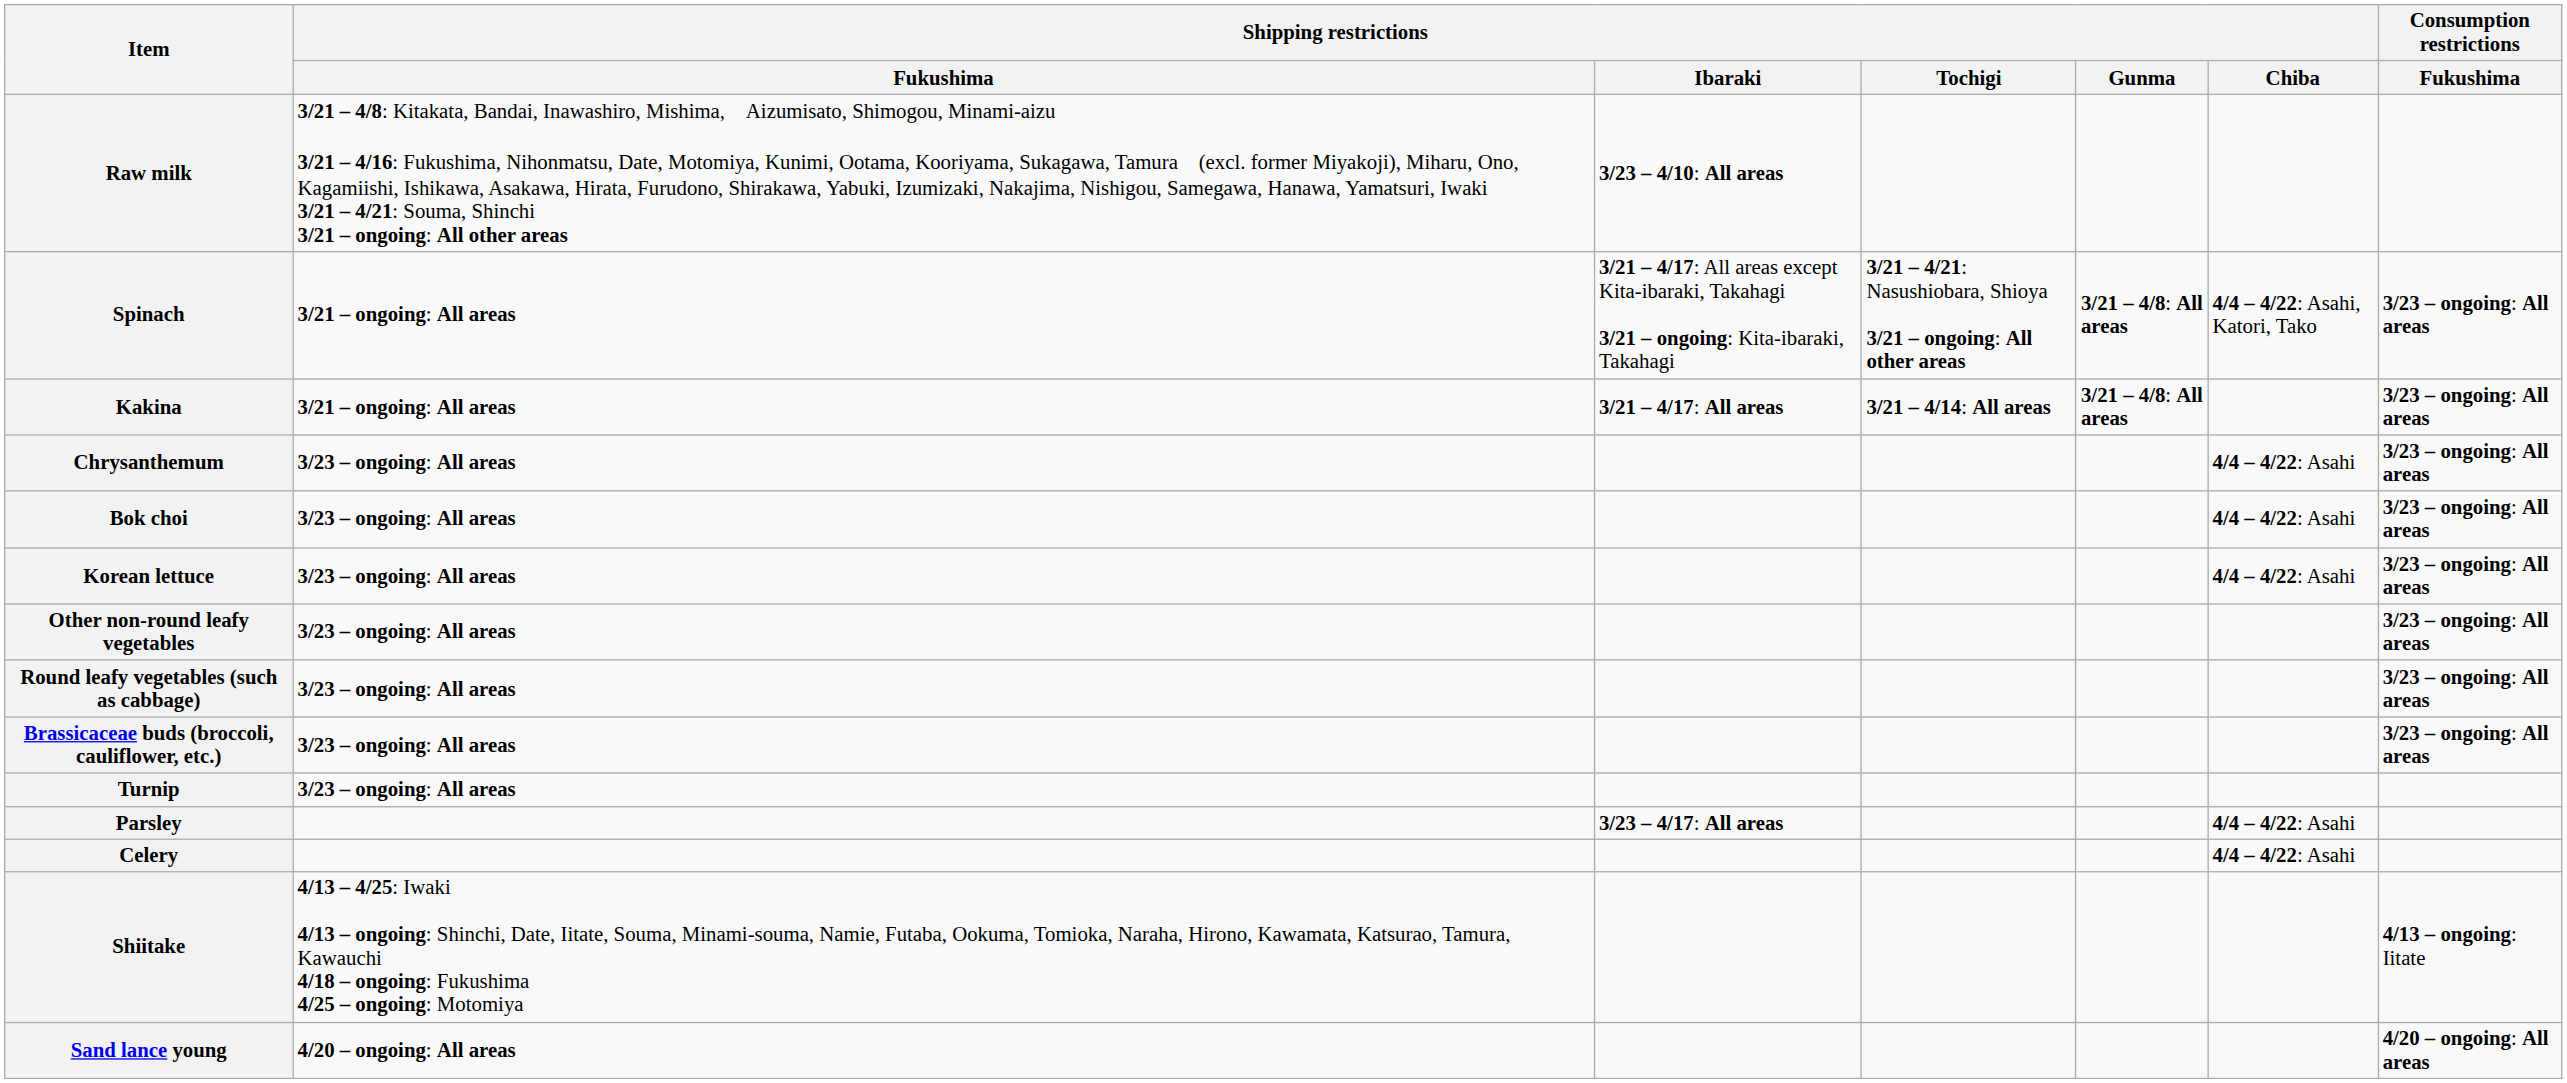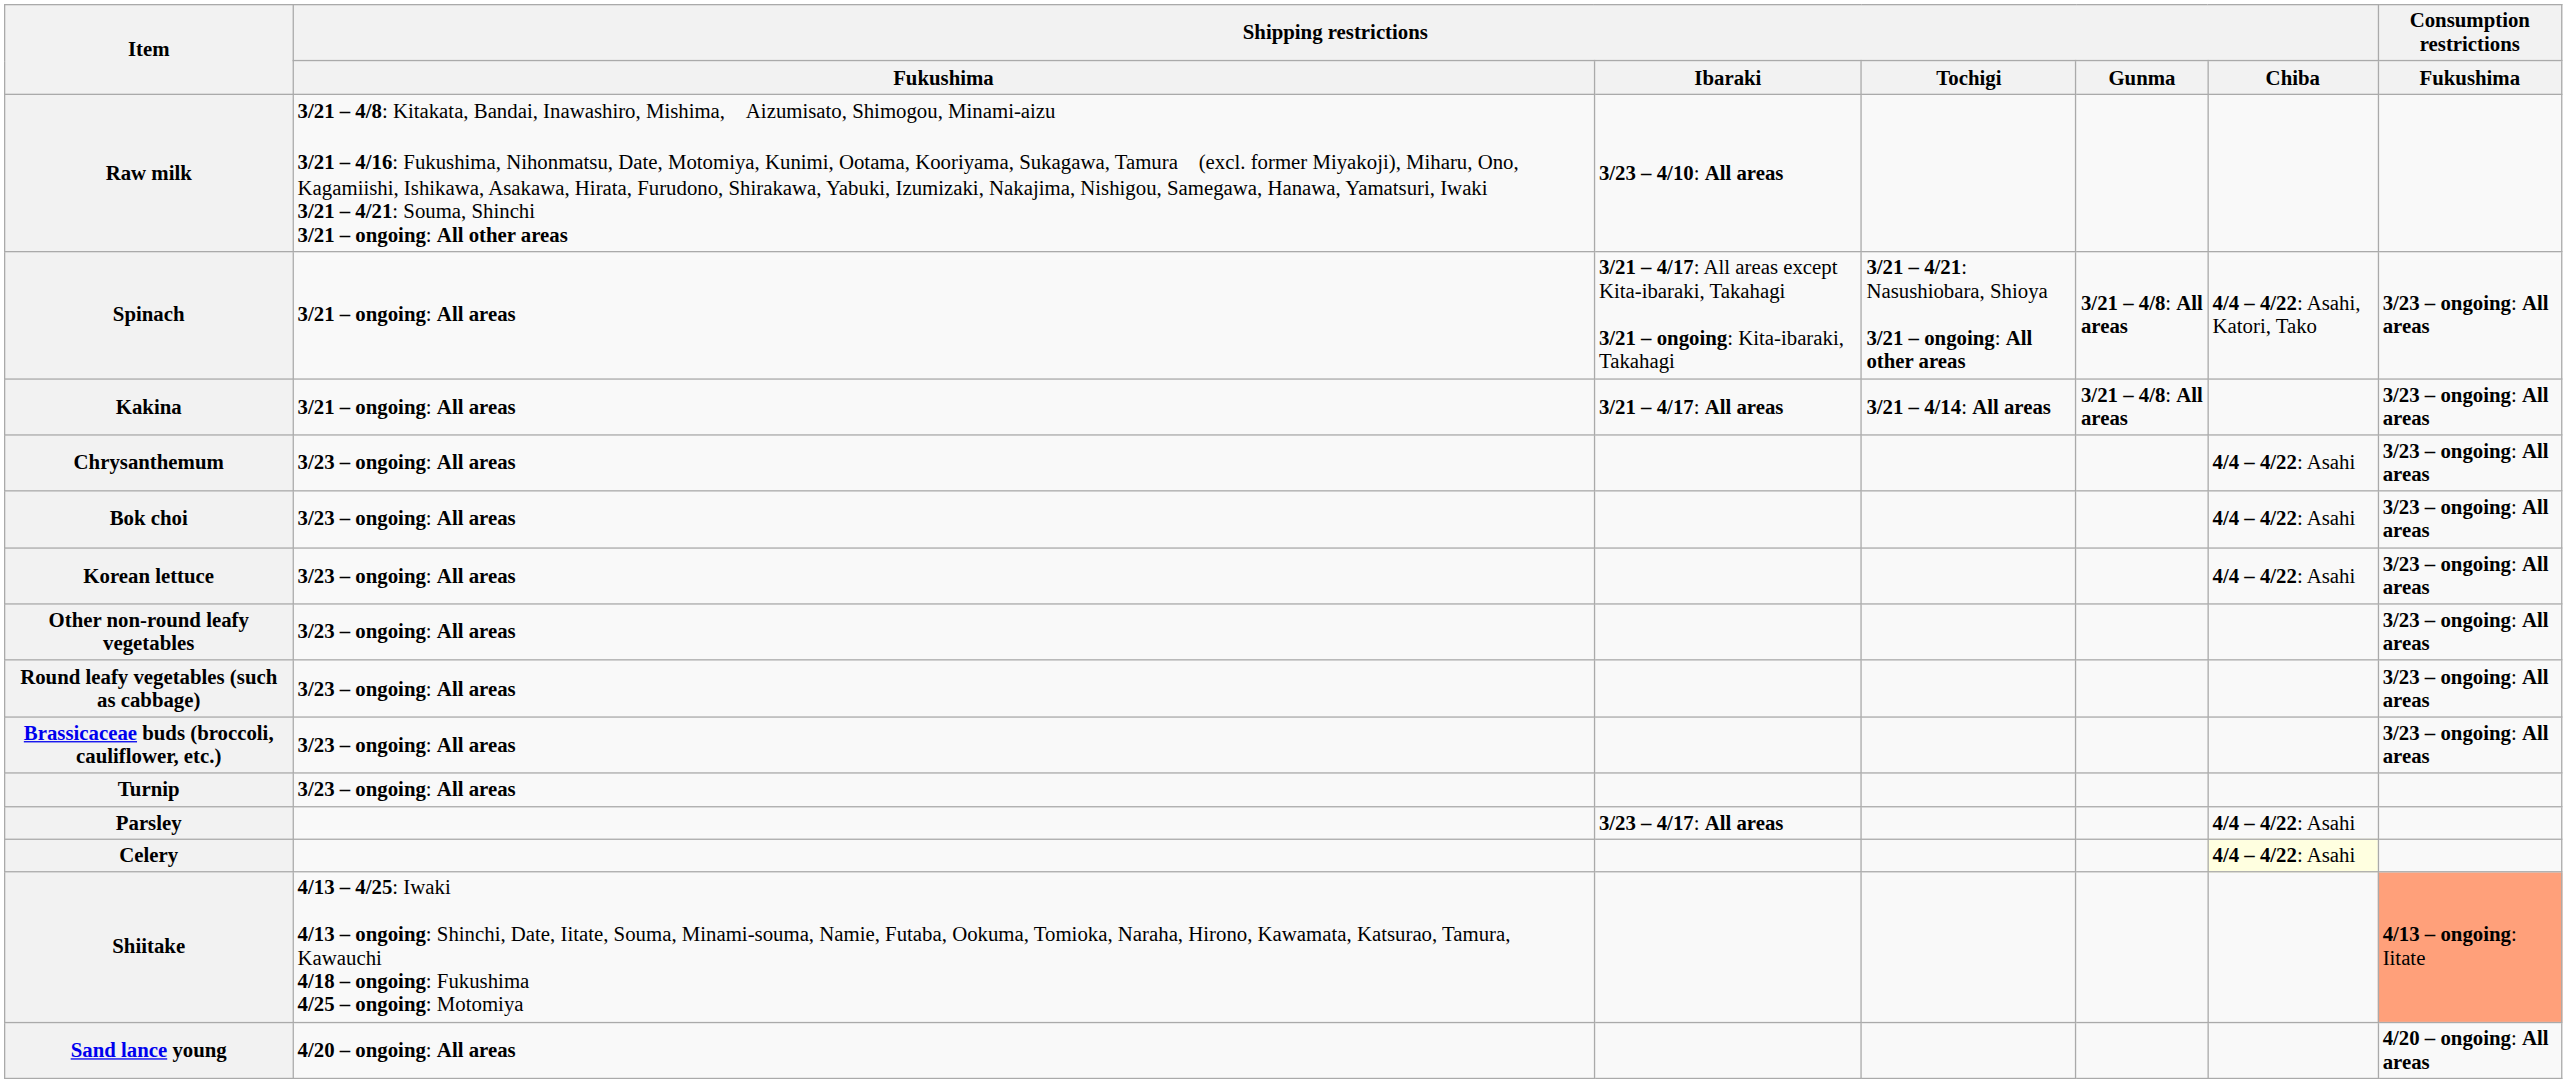(2284, 855) no background -> (2284, 855) lightyellow background
(2450, 946) no background -> (2450, 946) lightsalmon background
